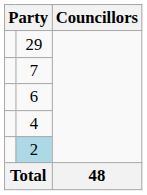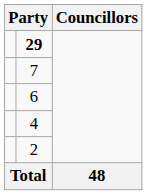(34, 44) normal -> (34, 44) bold
(34, 149) lightblue background -> (34, 149) no background
